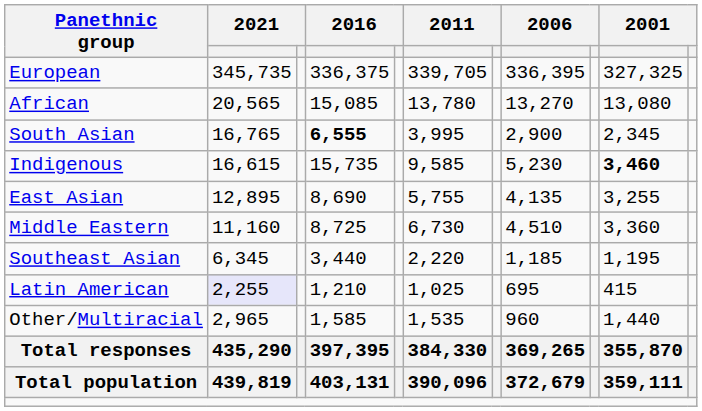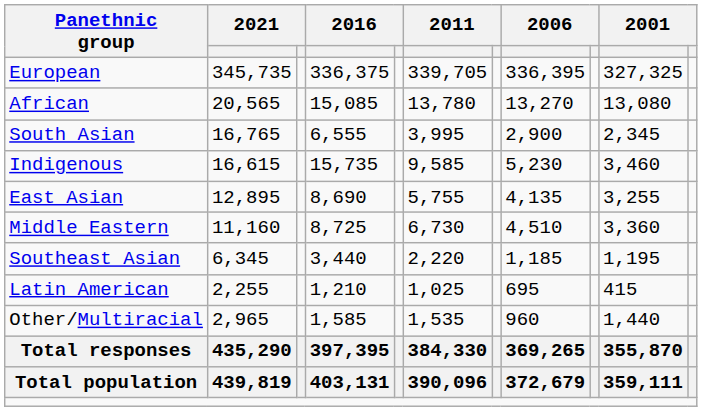(338, 135) bold -> (338, 135) normal
(632, 166) bold -> (632, 166) normal
(240, 290) lavender background -> (240, 290) no background
